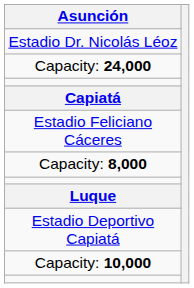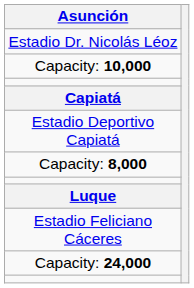(93, 66) Capacity: 24,000 -> (93, 66) Capacity: 10,000
(93, 131) Estadio Feliciano Cáceres -> (93, 131) Estadio Deportivo Capiatá
(93, 229) Estadio Deportivo Capiatá -> (93, 229) Estadio Feliciano Cáceres
(93, 262) Capacity: 10,000 -> (93, 262) Capacity: 24,000
